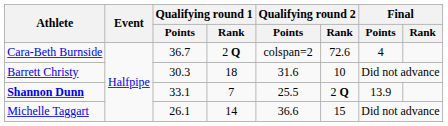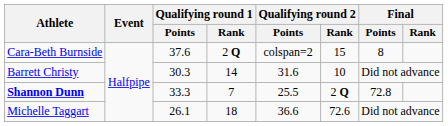(180, 53) 36.7 -> (180, 53) 37.6
(340, 53) 72.6 -> (340, 53) 15
(381, 53) 4 -> (381, 53) 8
(231, 72) 18 -> (231, 72) 14
(180, 92) 33.1 -> (180, 92) 33.3
(381, 92) 13.9 -> (381, 92) 72.8
(231, 112) 14 -> (231, 112) 18
(340, 112) 15 -> (340, 112) 72.6
